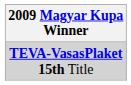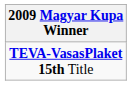(66, 61) lightgrey background -> (66, 61) no background
